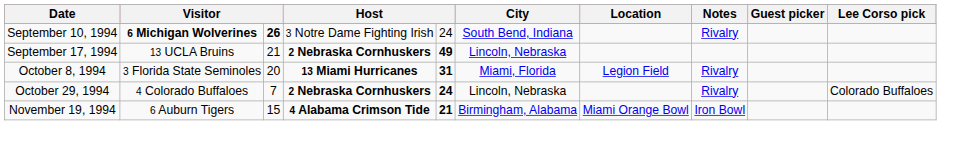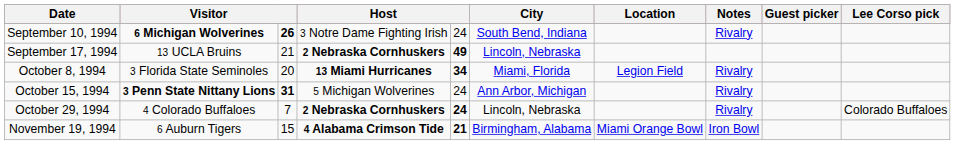(446, 71) 31 -> (460, 71) 34
+ row: (62, 91)
